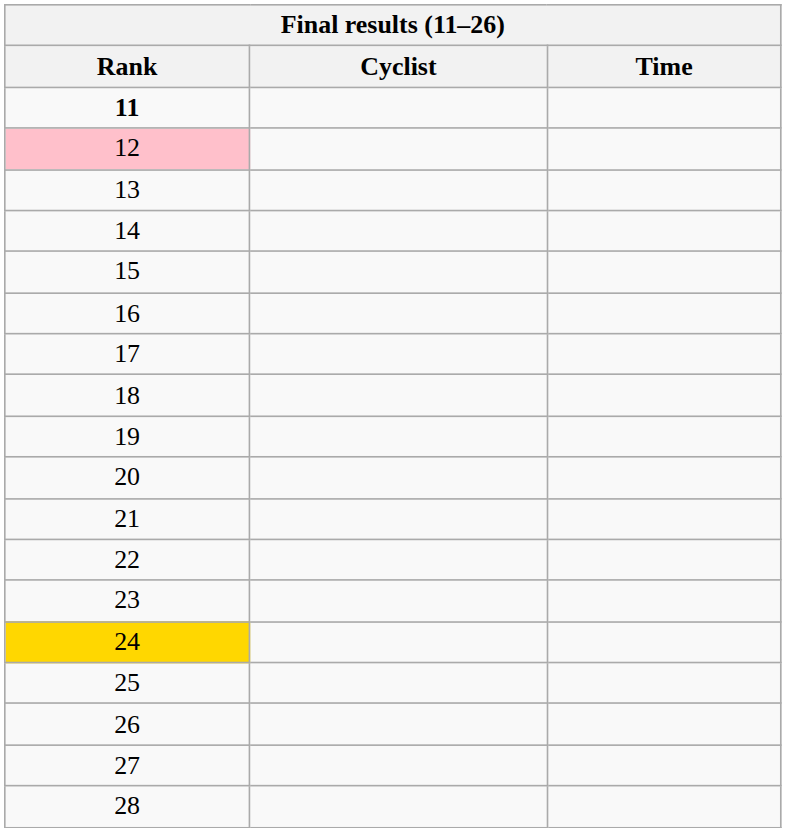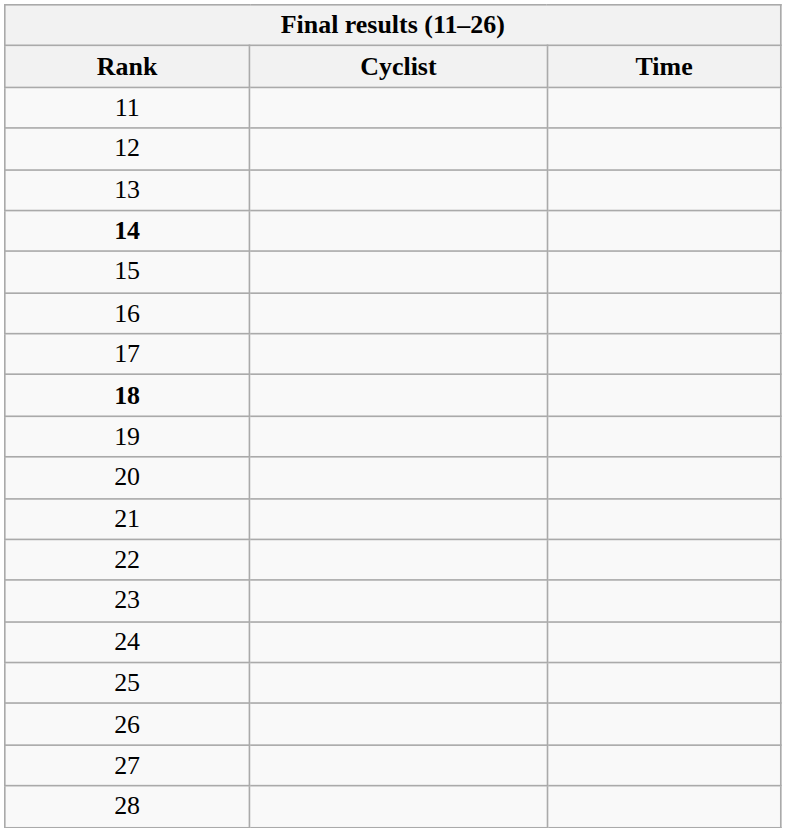(127, 107) bold -> (127, 107) normal
(127, 148) pink background -> (127, 148) no background
(127, 230) normal -> (127, 230) bold
(127, 395) normal -> (127, 395) bold
(127, 641) gold background -> (127, 641) no background
